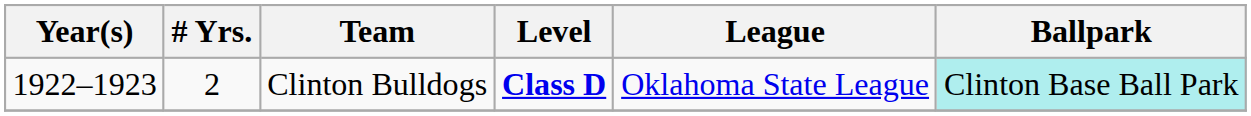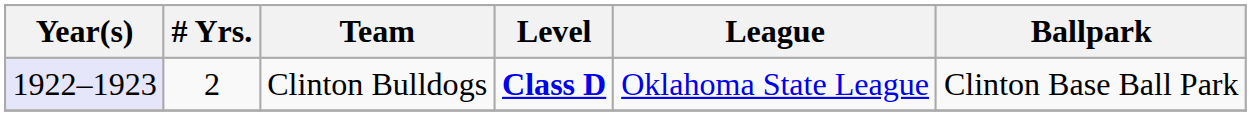(85, 84) no background -> (85, 84) lavender background
(1091, 84) paleturquoise background -> (1091, 84) no background
